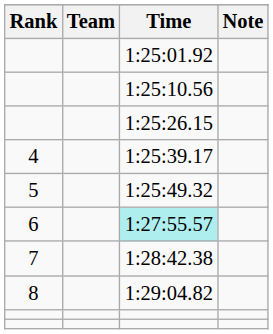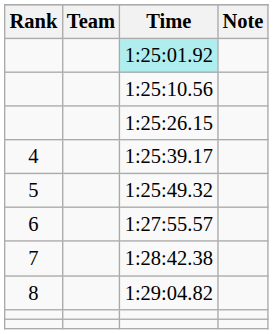(169, 55) no background -> (169, 55) paleturquoise background
(169, 224) paleturquoise background -> (169, 224) no background
